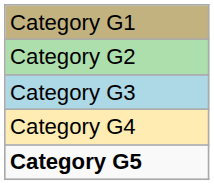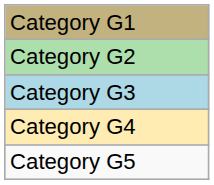(76, 162) bold -> (73, 162) normal
